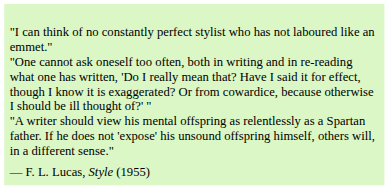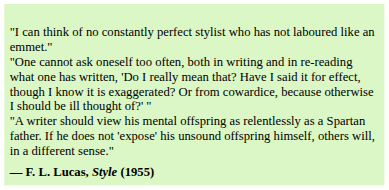(80, 172) normal -> (82, 172) bold
